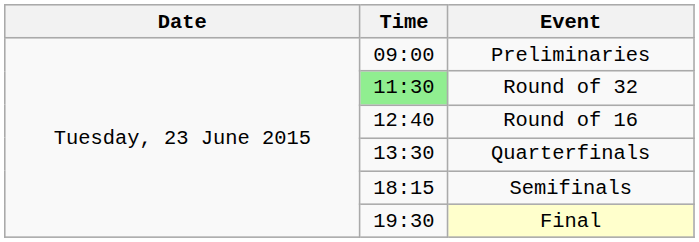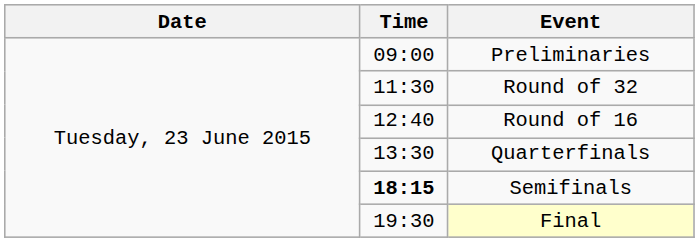(404, 88) lightgreen background -> (404, 88) no background
(404, 188) normal -> (404, 188) bold
